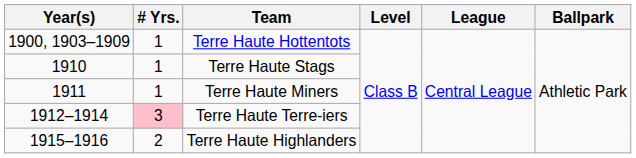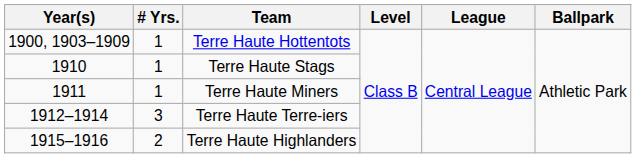(158, 116) pink background -> (158, 116) no background
